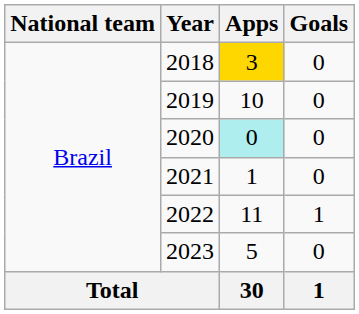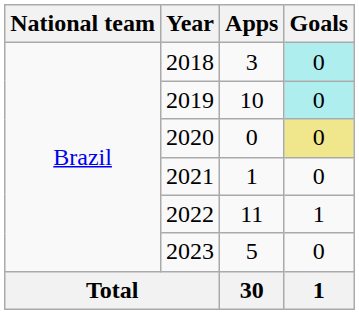(252, 61) gold background -> (252, 61) no background
(319, 61) no background -> (319, 61) paleturquoise background
(319, 99) no background -> (319, 99) paleturquoise background
(252, 137) paleturquoise background -> (252, 137) no background
(319, 137) no background -> (319, 137) khaki background
